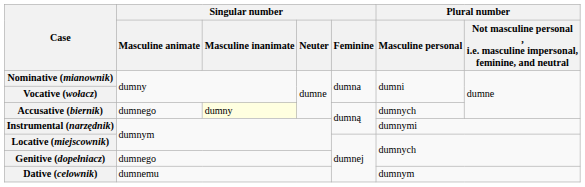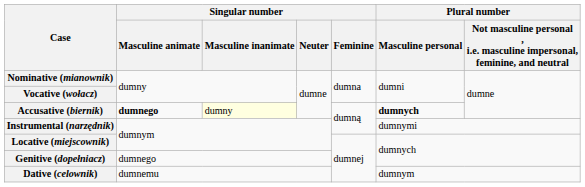(137, 110) normal -> (138, 110) bold
(397, 110) normal -> (399, 110) bold
